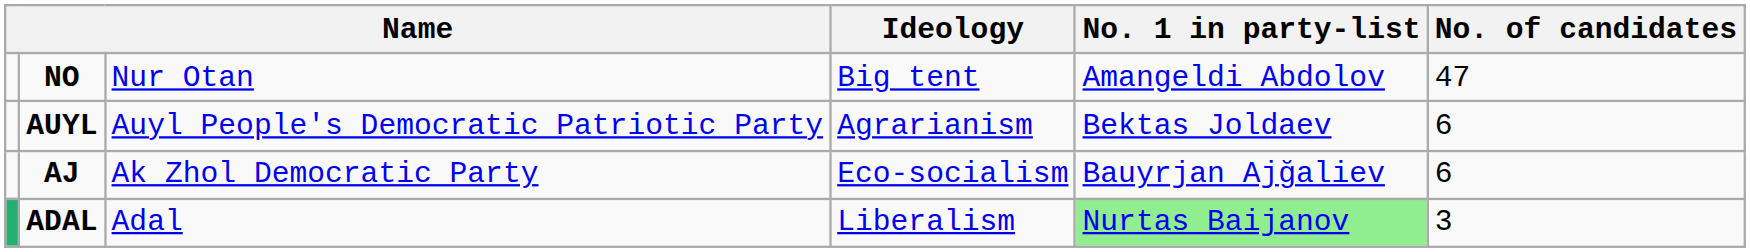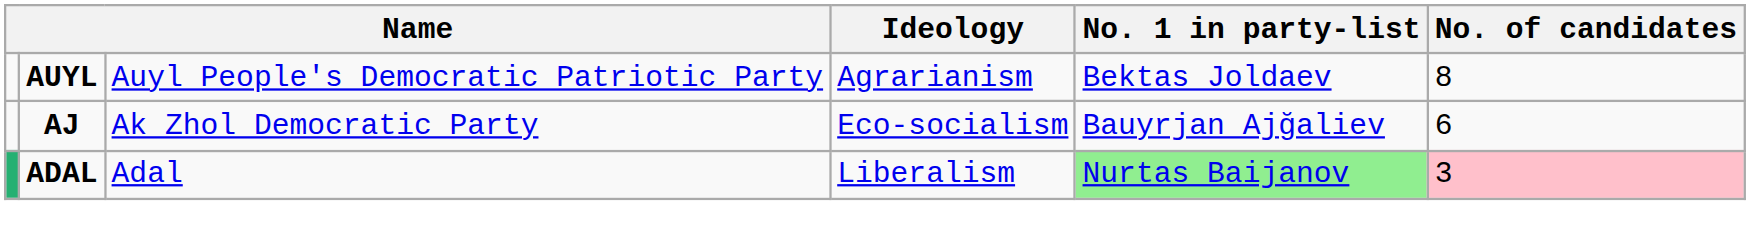- row: (62, 78)
(1444, 126) 6 -> (1444, 78) 8
(1444, 223) no background -> (1444, 174) pink background
